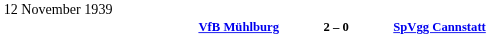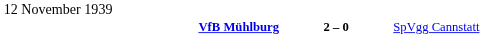(440, 27) bold -> (436, 27) normal
